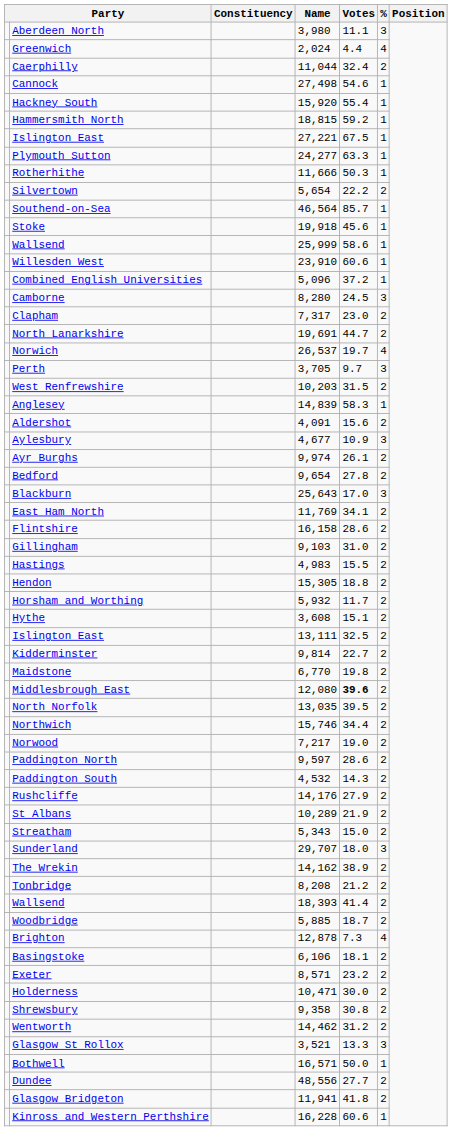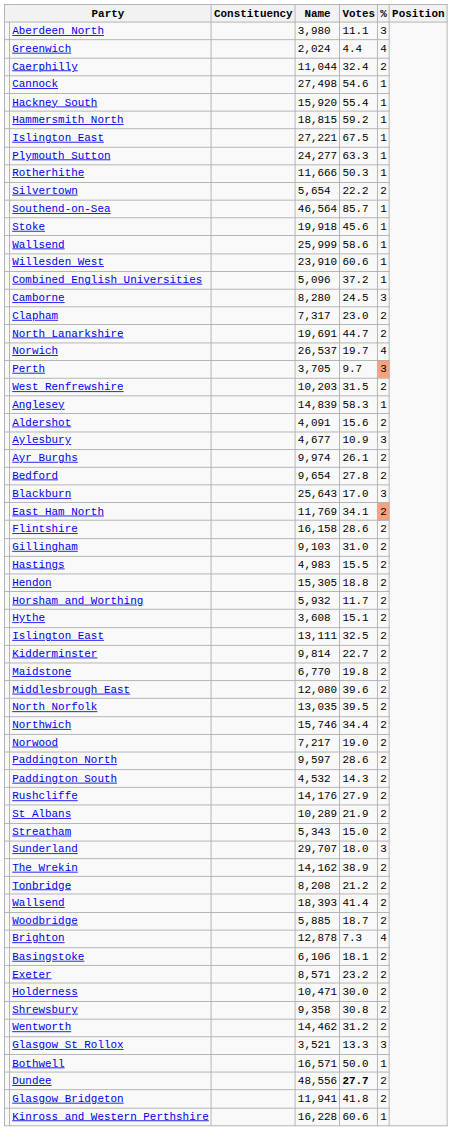(384, 369) no background -> (384, 369) lightsalmon background
(384, 512) no background -> (384, 512) lightsalmon background
(355, 690) bold -> (355, 690) normal
(355, 1081) normal -> (355, 1081) bold
